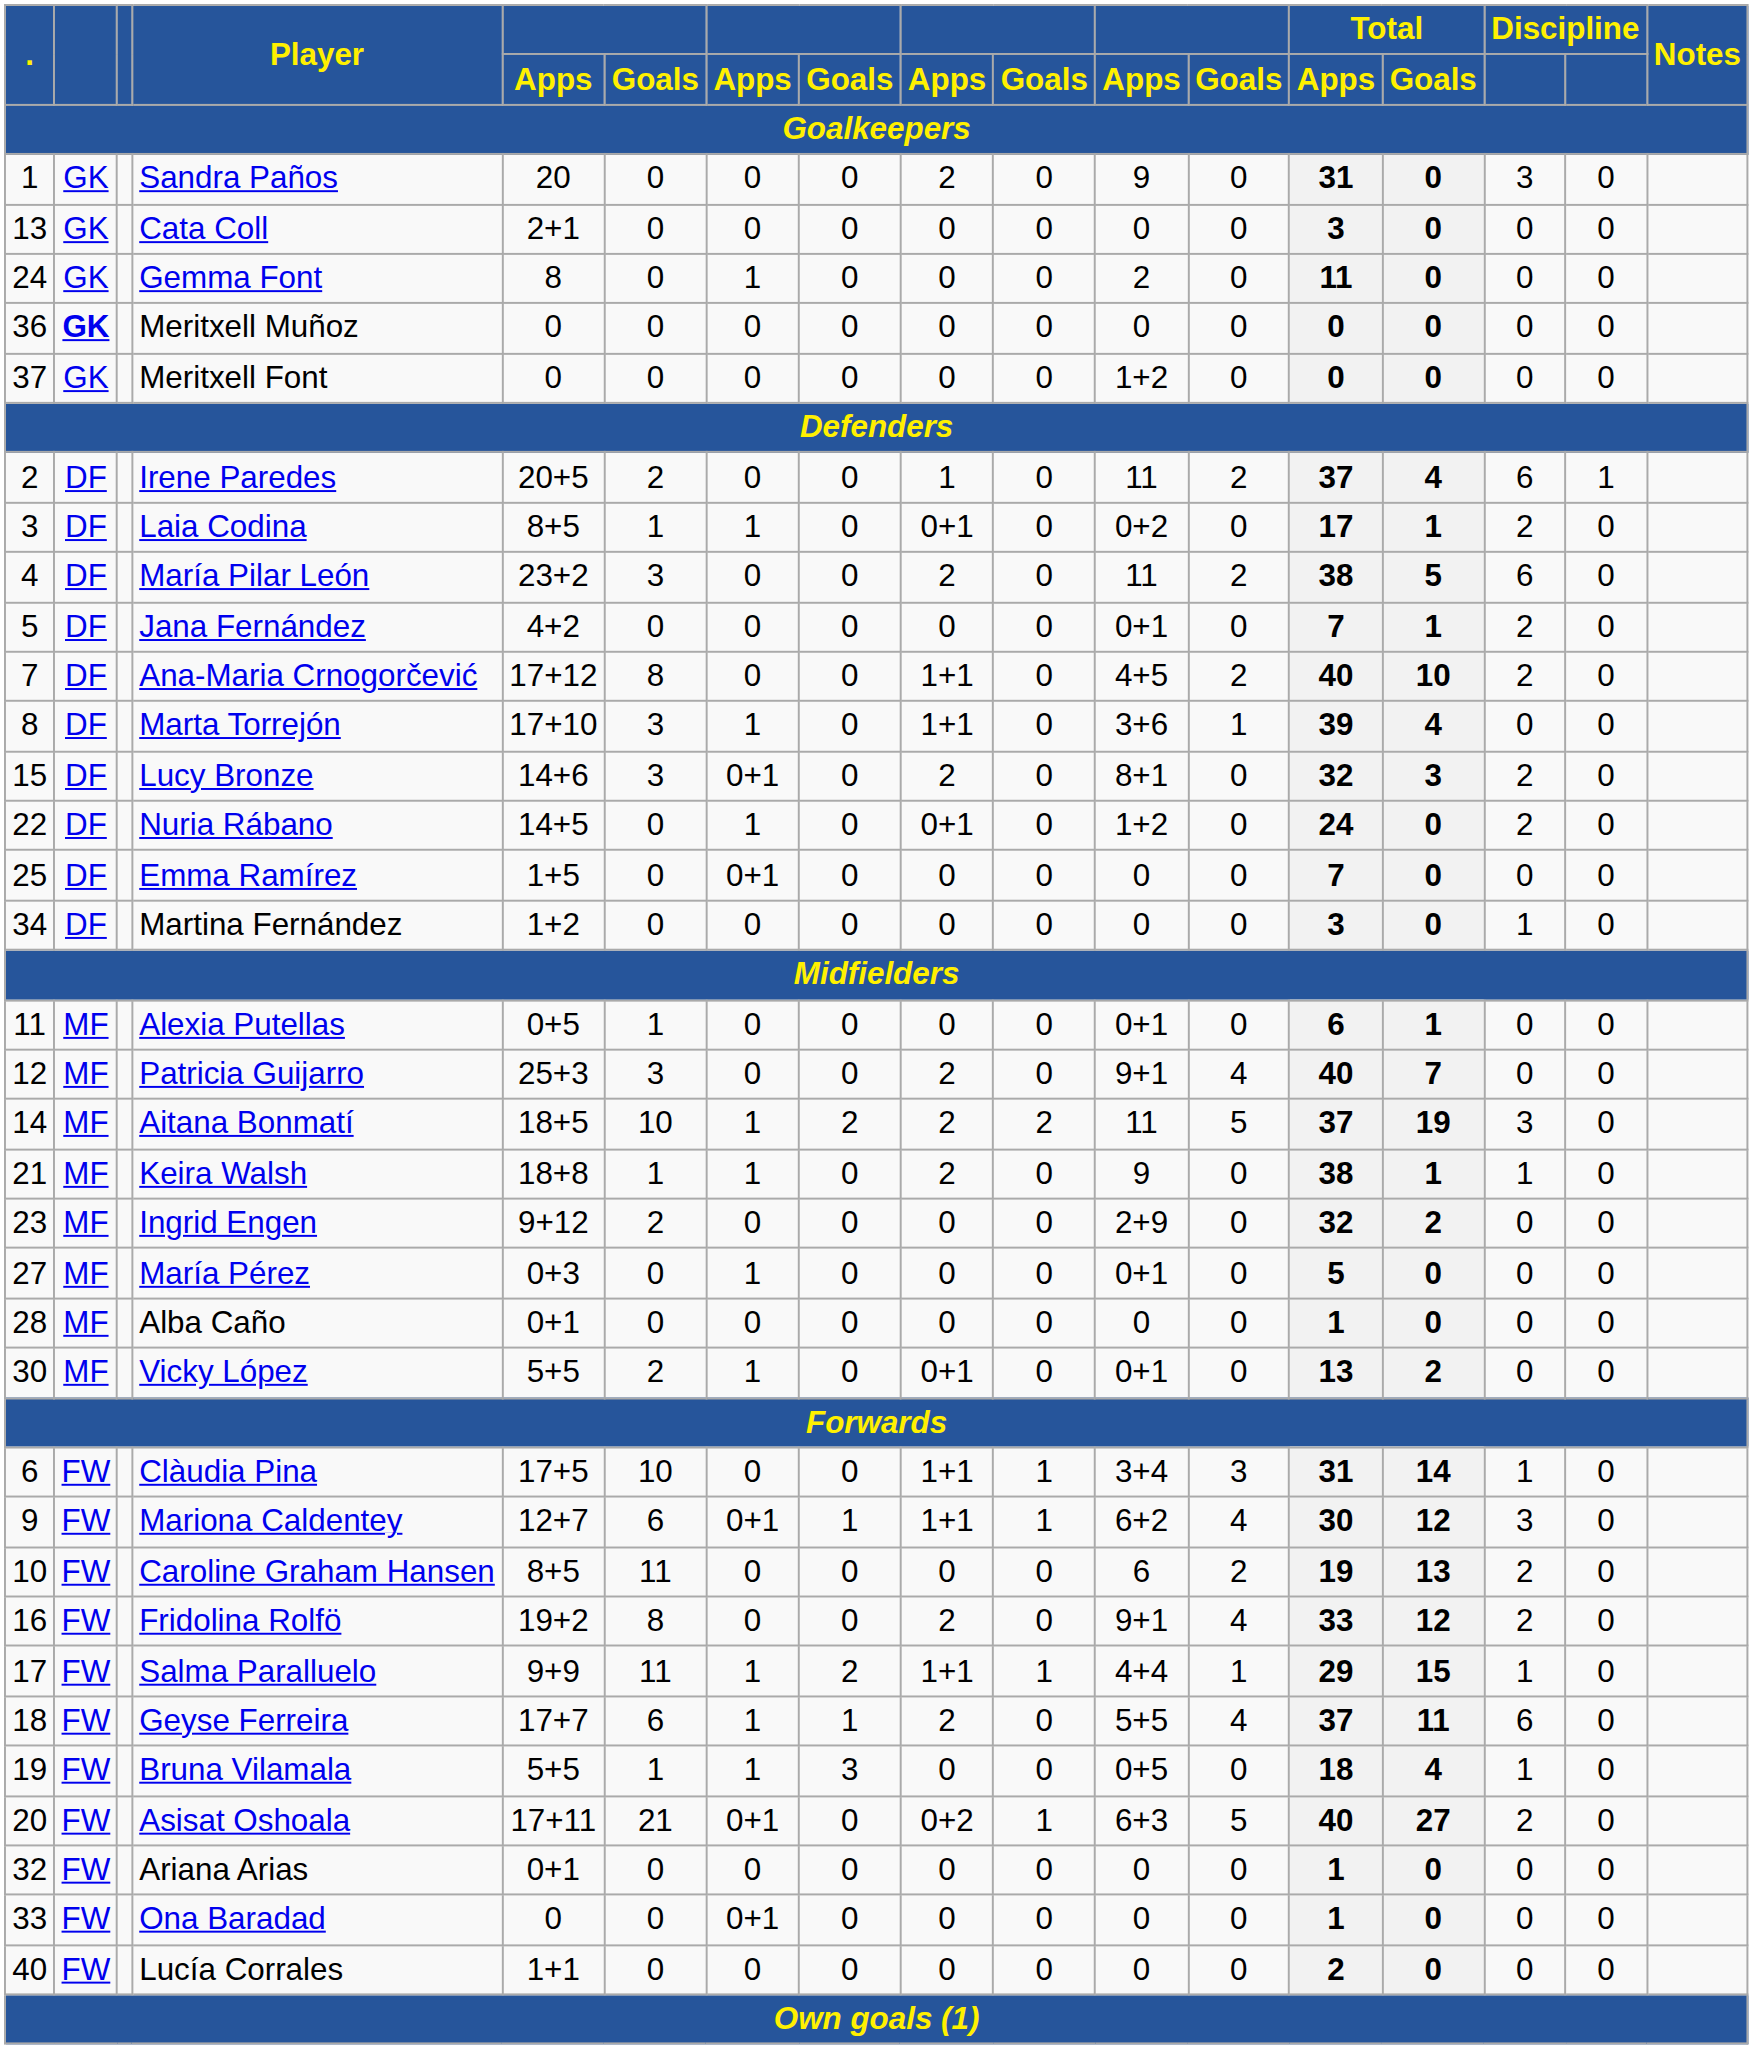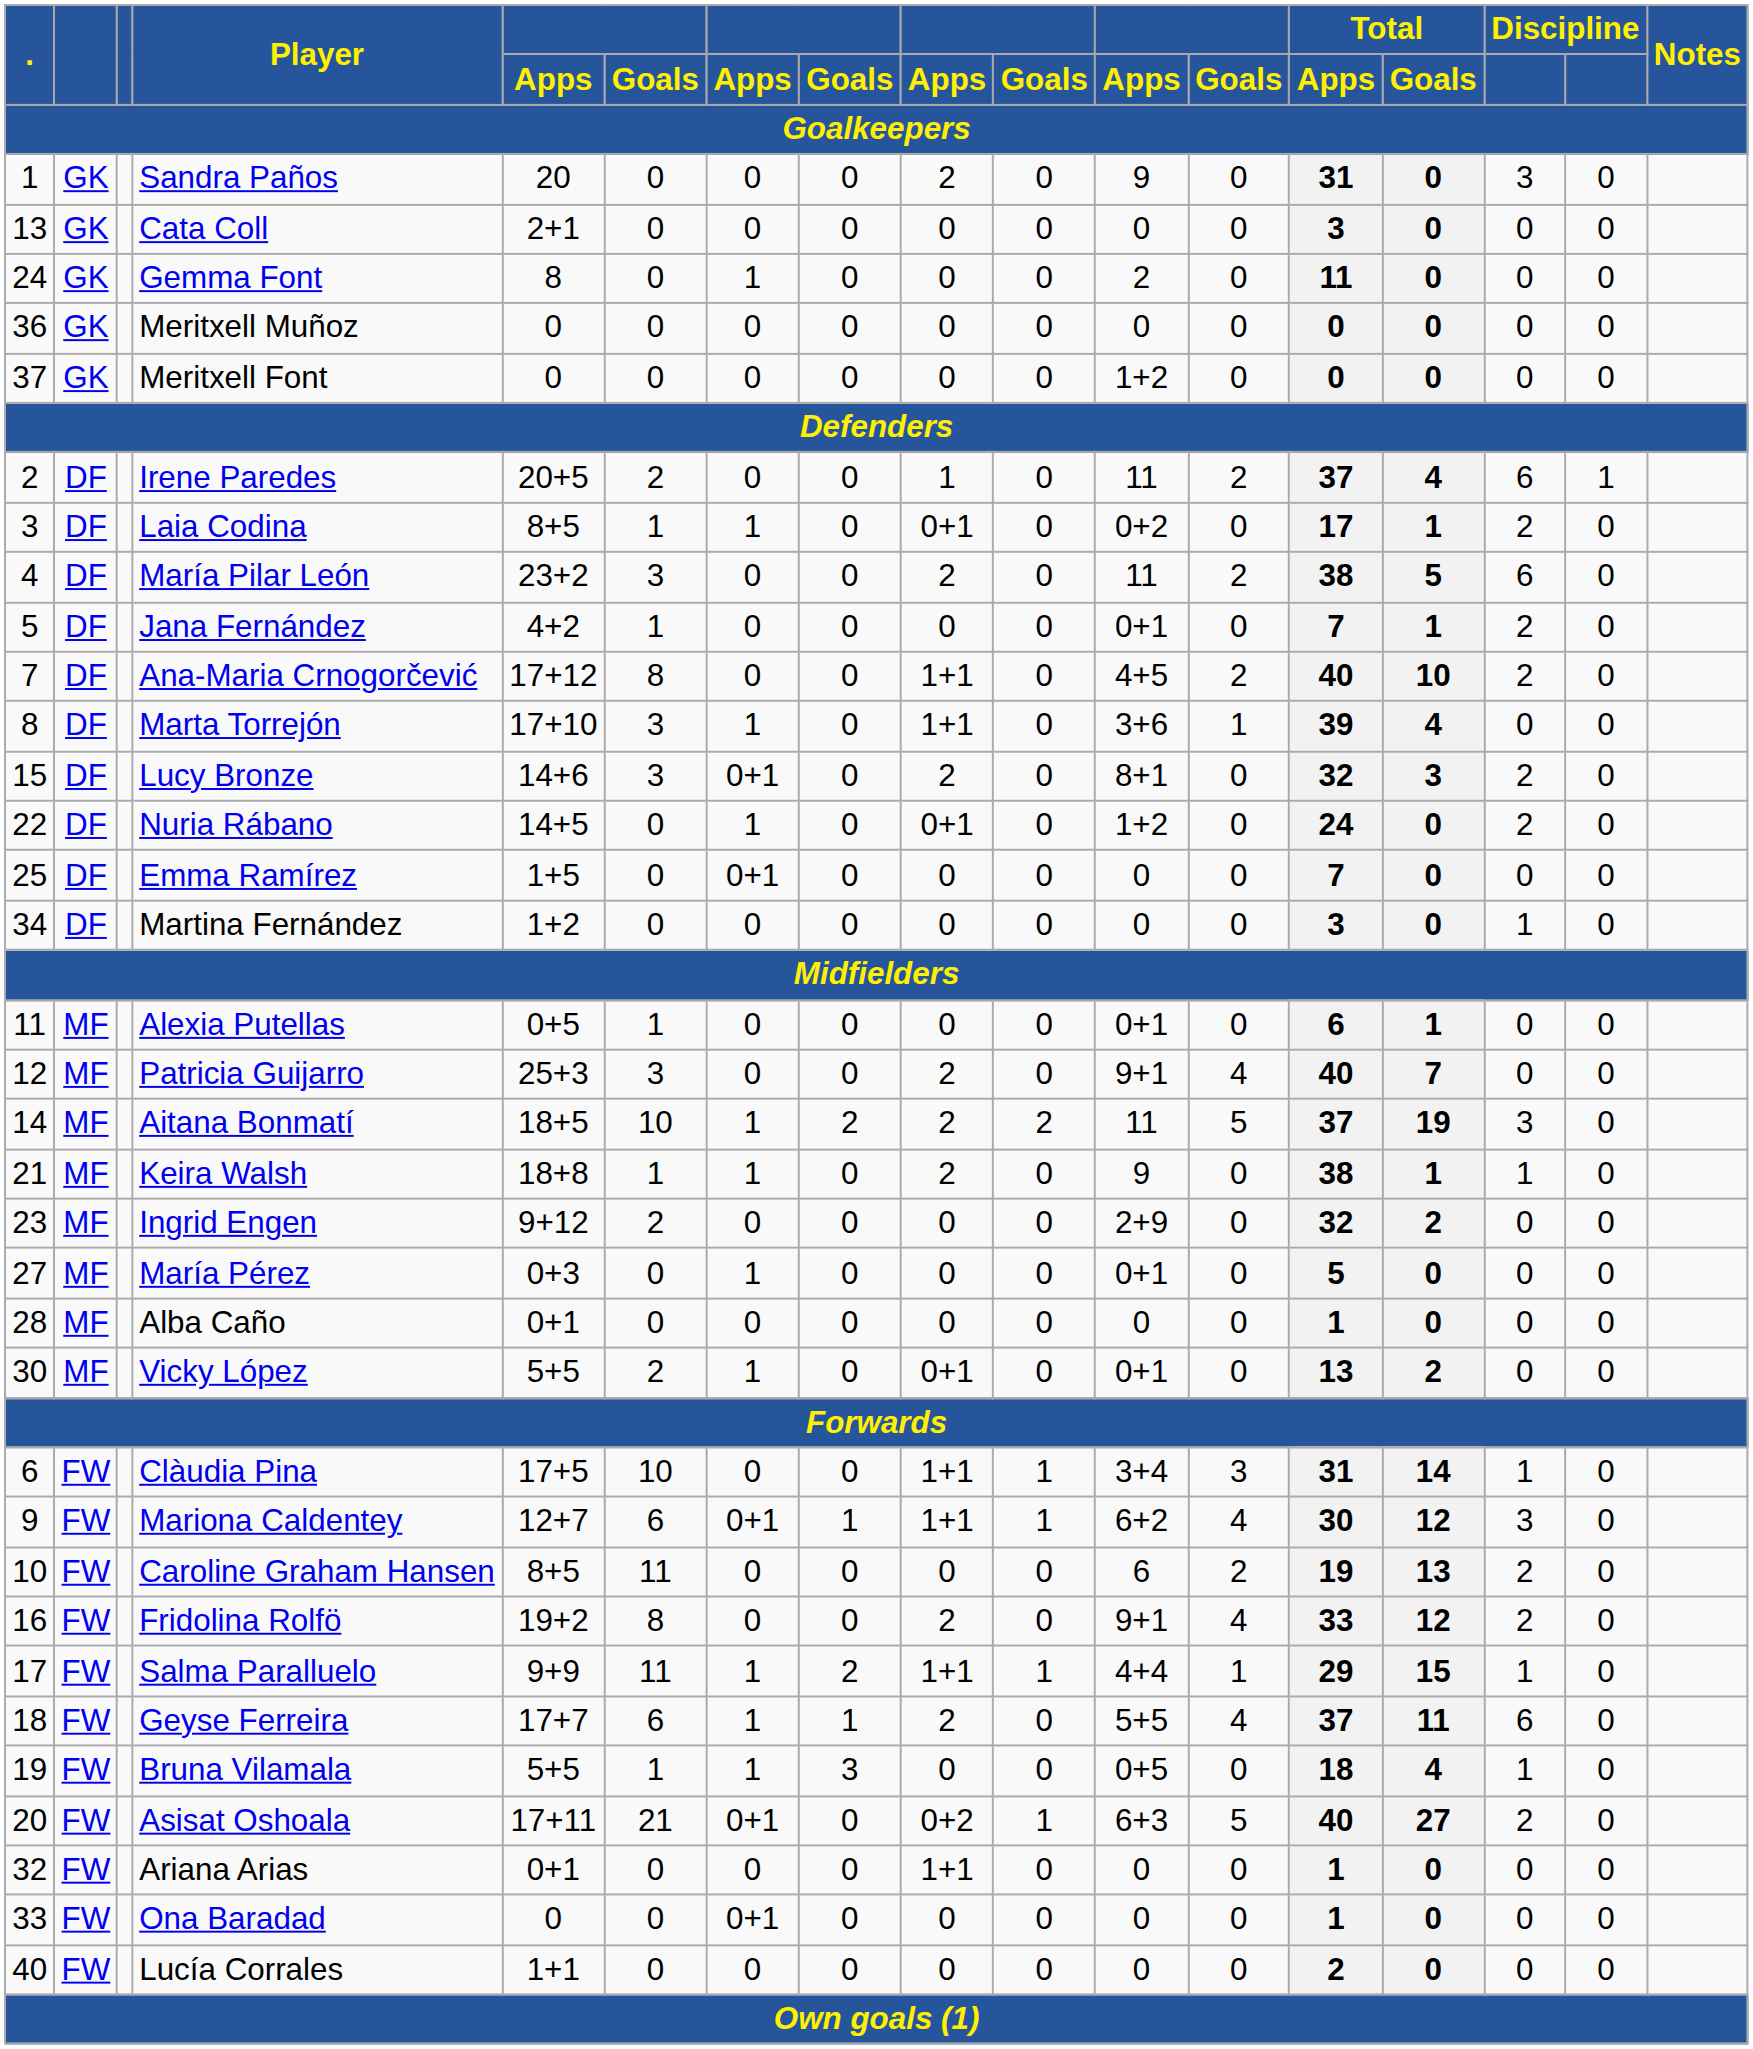(86, 327) bold -> (86, 327) normal
(655, 626) 0 -> (655, 626) 1
(947, 1869) 0 -> (947, 1869) 1+1
